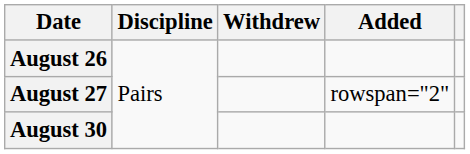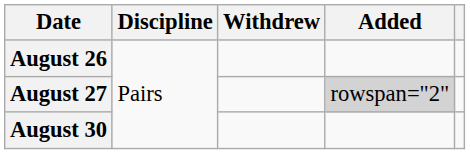(390, 93) no background -> (390, 93) lightgrey background
